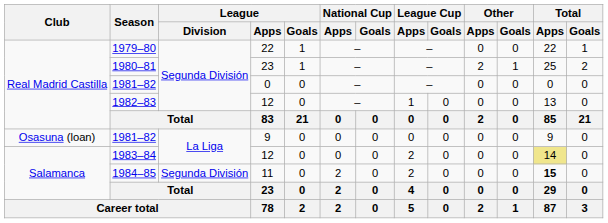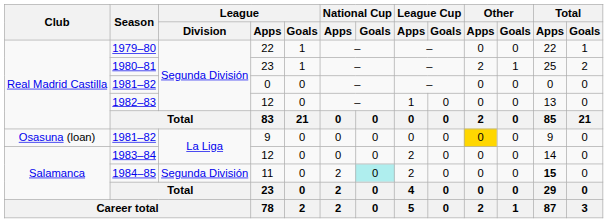(481, 137) no background -> (481, 137) gold background
(550, 155) khaki background -> (550, 155) no background
(375, 173) no background -> (375, 173) paleturquoise background
